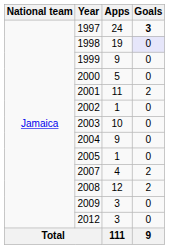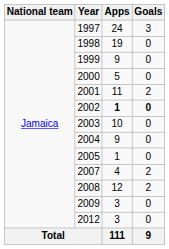(148, 28) bold -> (148, 28) normal
(148, 44) lavender background -> (148, 44) no background
(117, 108) normal -> (117, 108) bold
(148, 108) normal -> (148, 108) bold
